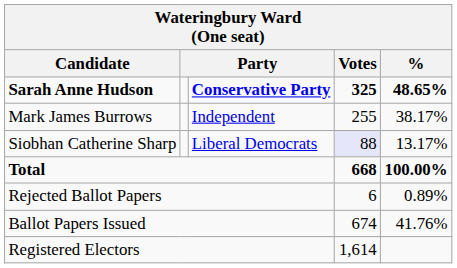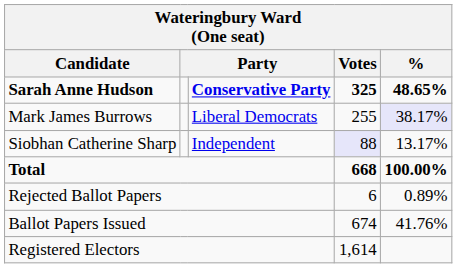(233, 116) Independent -> (255, 116) Liberal Democrats
(422, 116) no background -> (422, 116) lavender background
(255, 143) Liberal Democrats -> (233, 143) Independent
